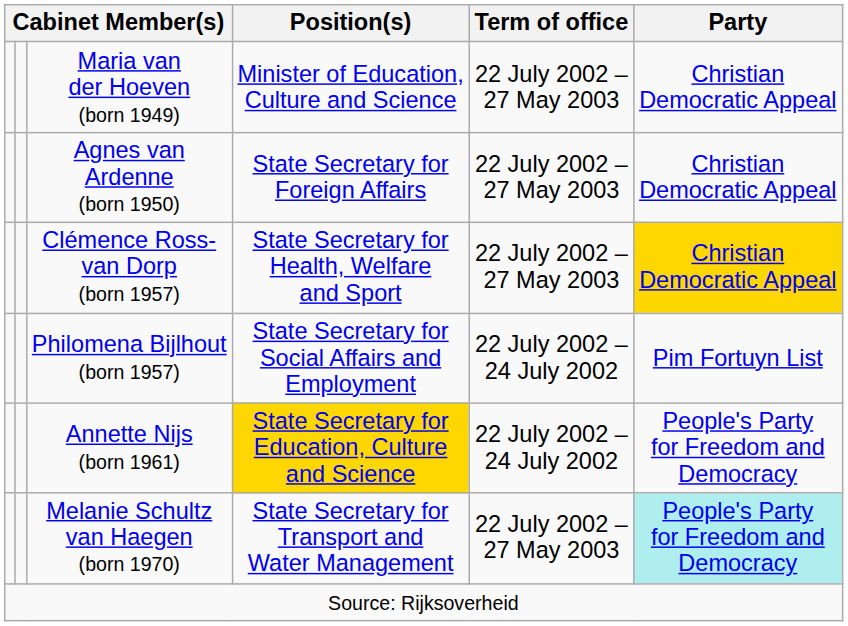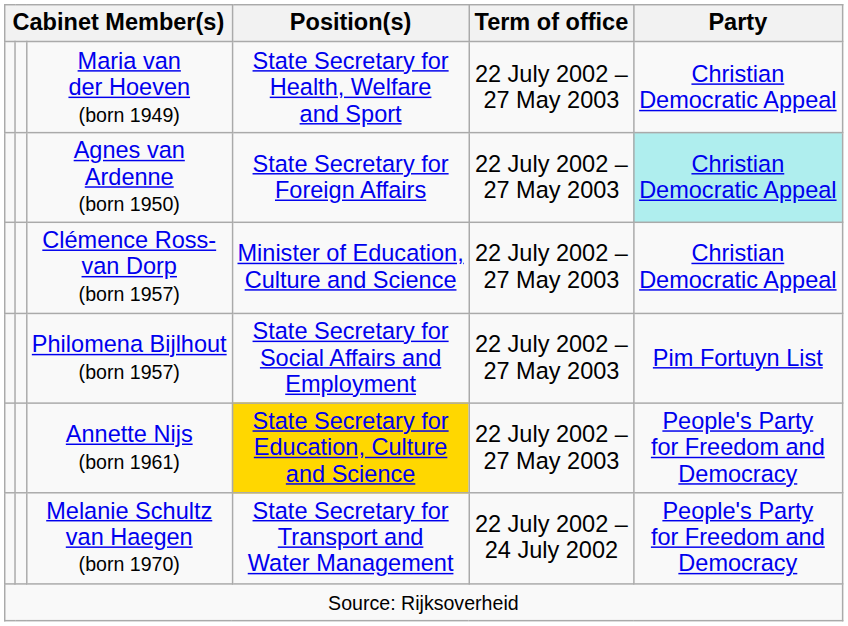(351, 86) Minister of Education, Culture and Science -> (351, 86) State Secretary for Health, Welfare and Sport
(738, 177) no background -> (738, 177) paleturquoise background
(351, 267) State Secretary for Health, Welfare and Sport -> (351, 267) Minister of Education, Culture and Science
(738, 267) gold background -> (738, 267) no background
(551, 357) 22 July 2002 – 24 July 2002 -> (551, 357) 22 July 2002 – 27 May 2003
(551, 447) 22 July 2002 – 24 July 2002 -> (551, 447) 22 July 2002 – 27 May 2003
(551, 538) 22 July 2002 – 27 May 2003 -> (551, 538) 22 July 2002 – 24 July 2002
(738, 538) paleturquoise background -> (738, 538) no background
